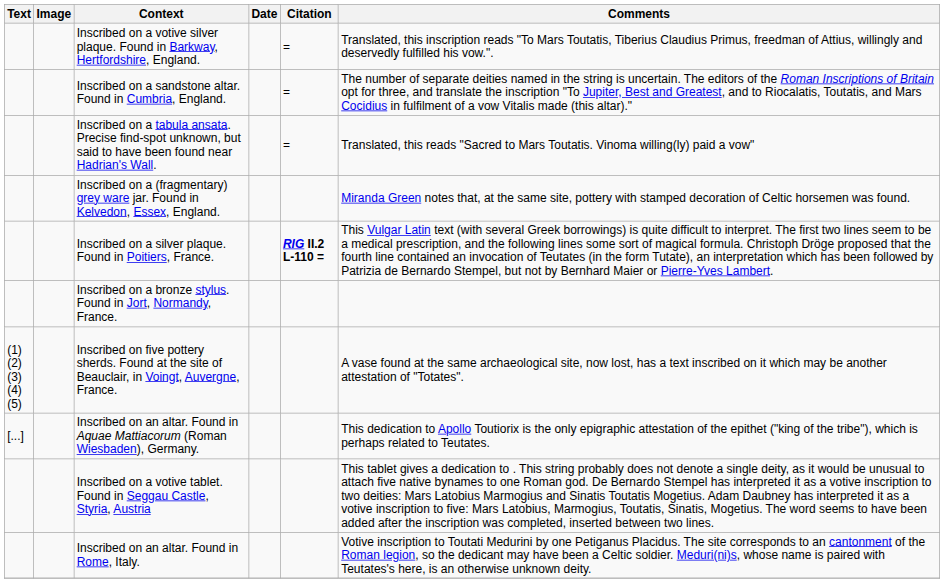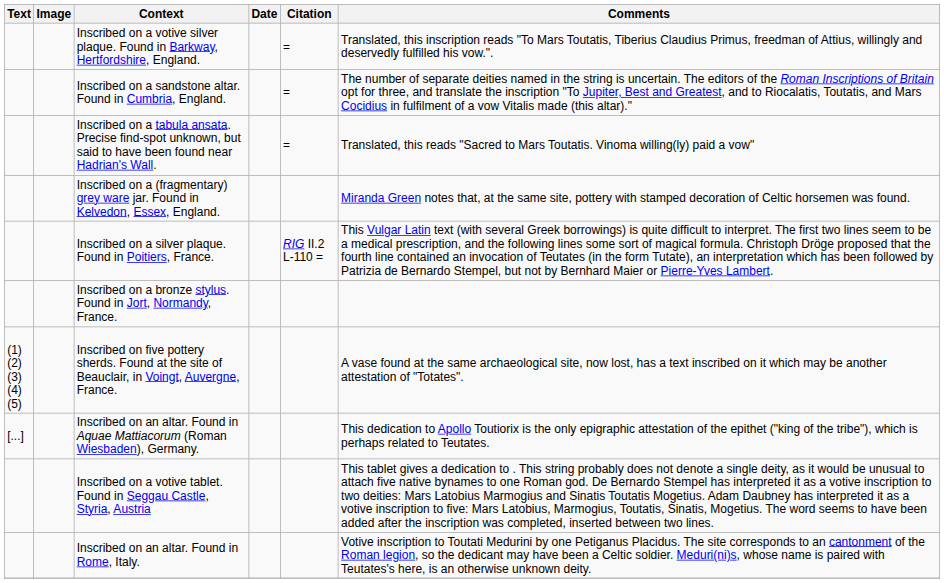(304, 250) bold -> (304, 250) normal
